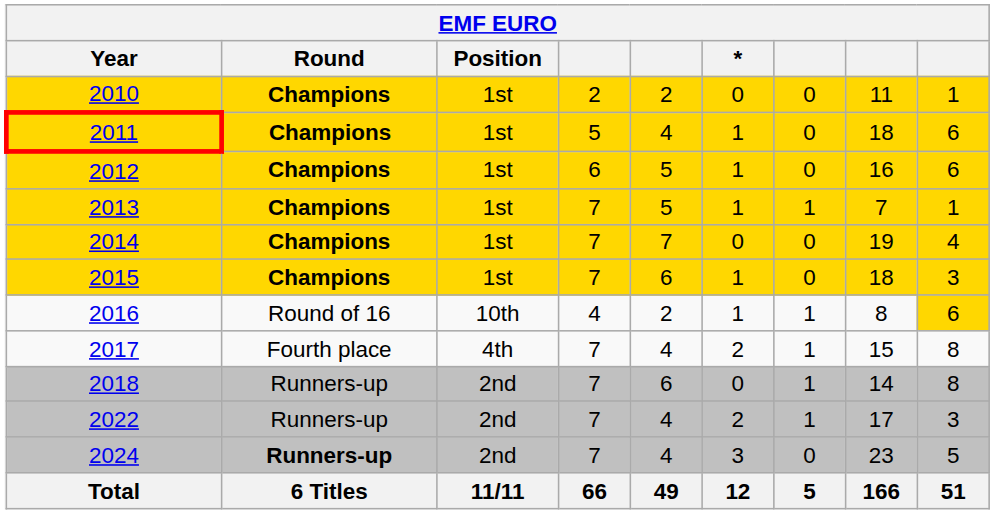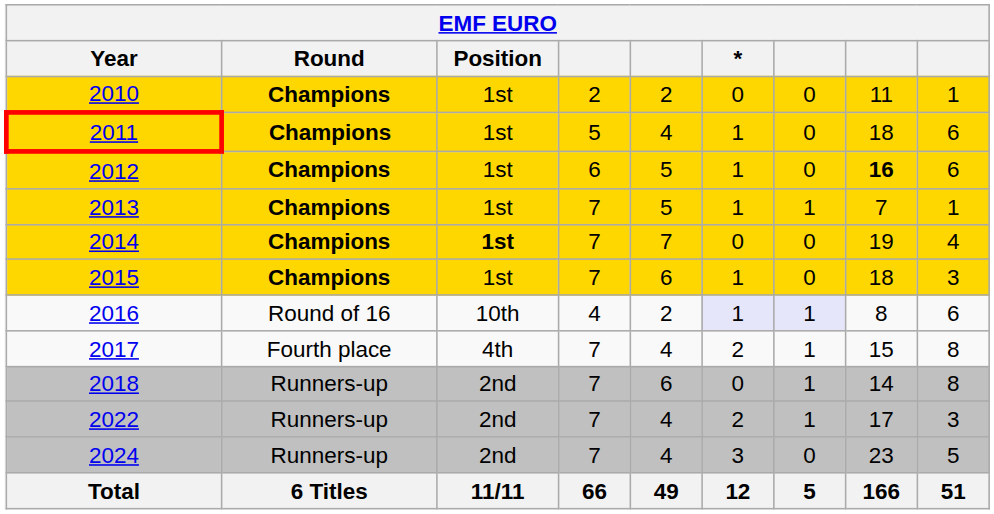(881, 170) normal -> (881, 170) bold
(498, 242) normal -> (498, 242) bold
(738, 313) no background -> (738, 313) lavender background
(810, 313) no background -> (810, 313) lavender background
(953, 313) gold background -> (953, 313) no background
(329, 455) bold -> (329, 455) normal
